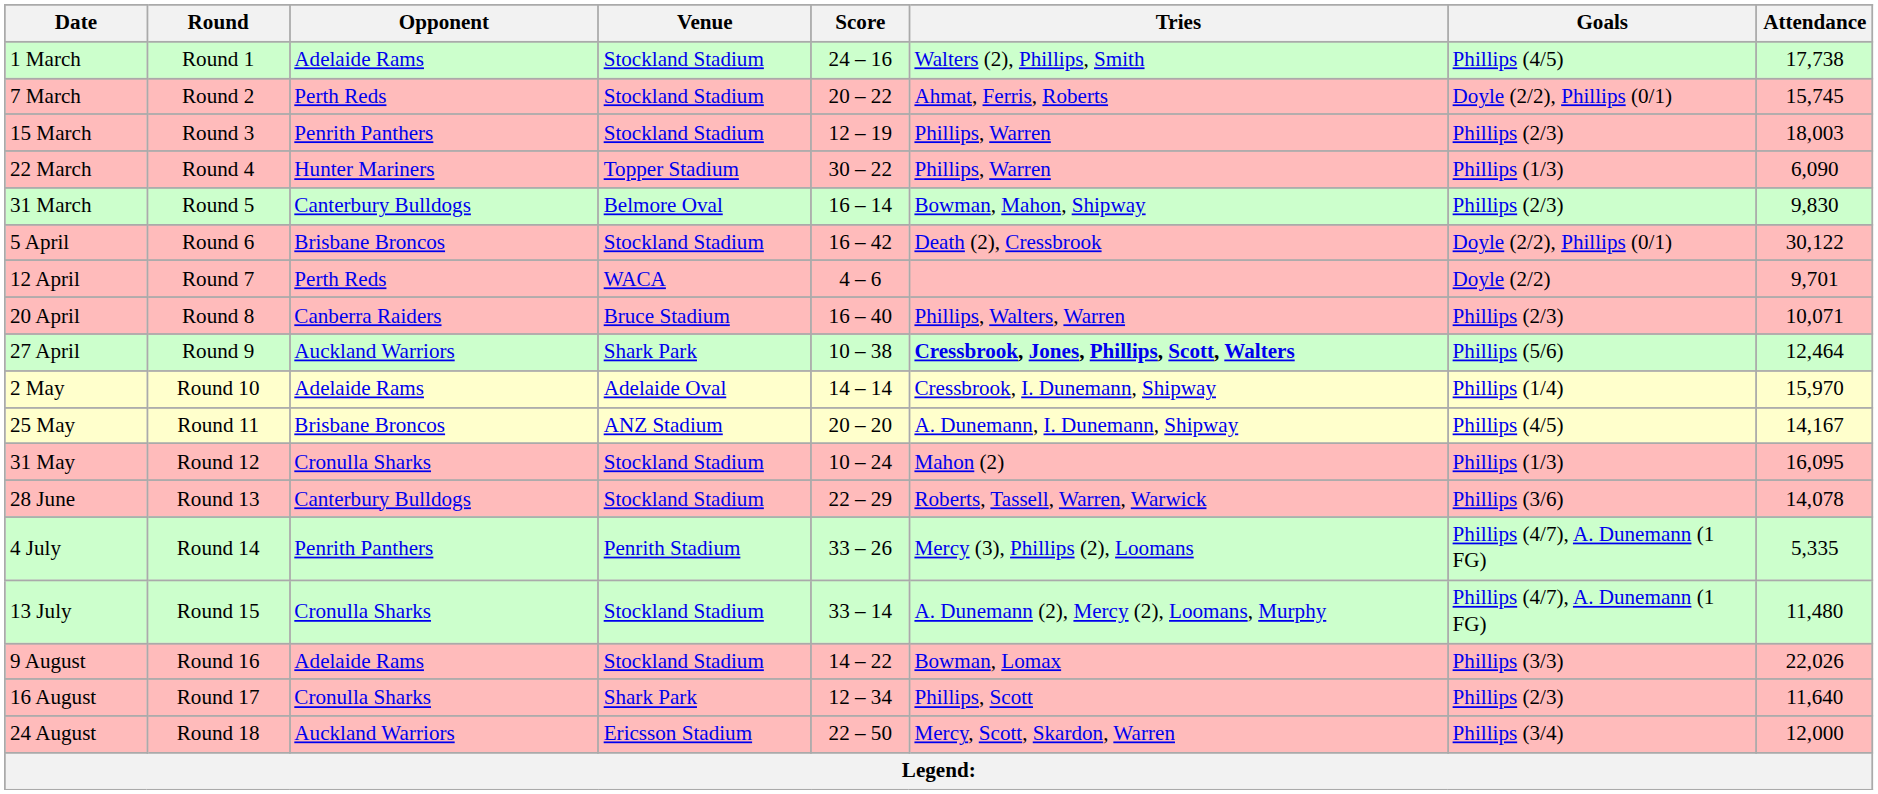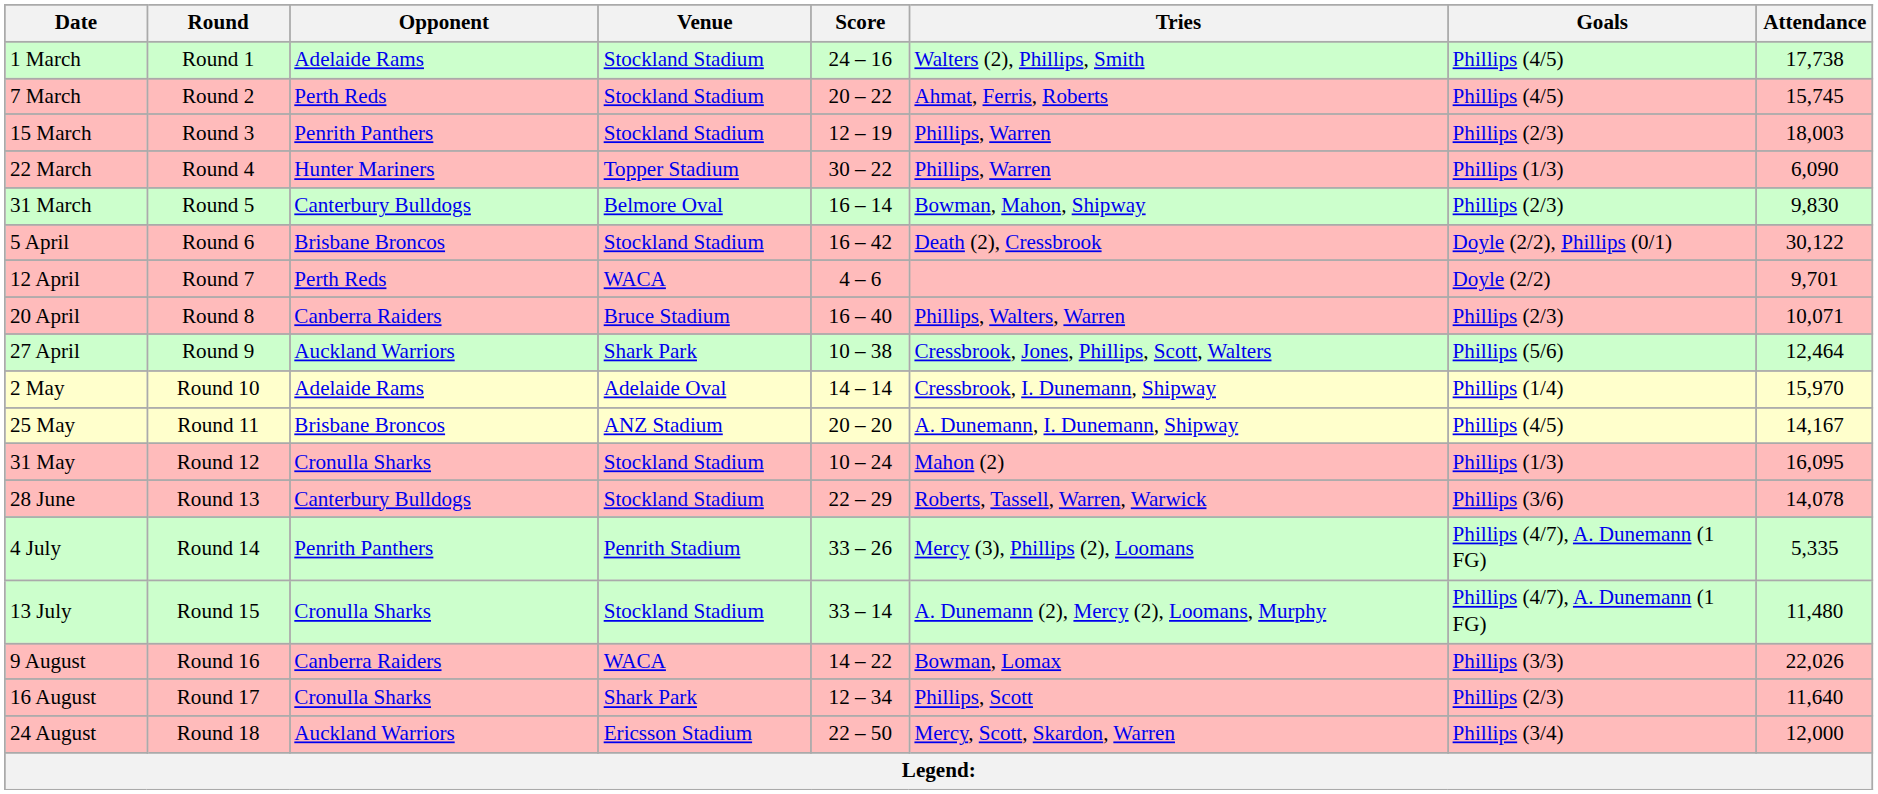(1562, 95) Doyle (2/2), Phillips (0/1) -> (1508, 95) Phillips (4/5)
(1105, 351) bold -> (1093, 351) normal
(359, 660) Adelaide Rams -> (368, 660) Canberra Raiders
(684, 660) Stockland Stadium -> (635, 660) WACA
